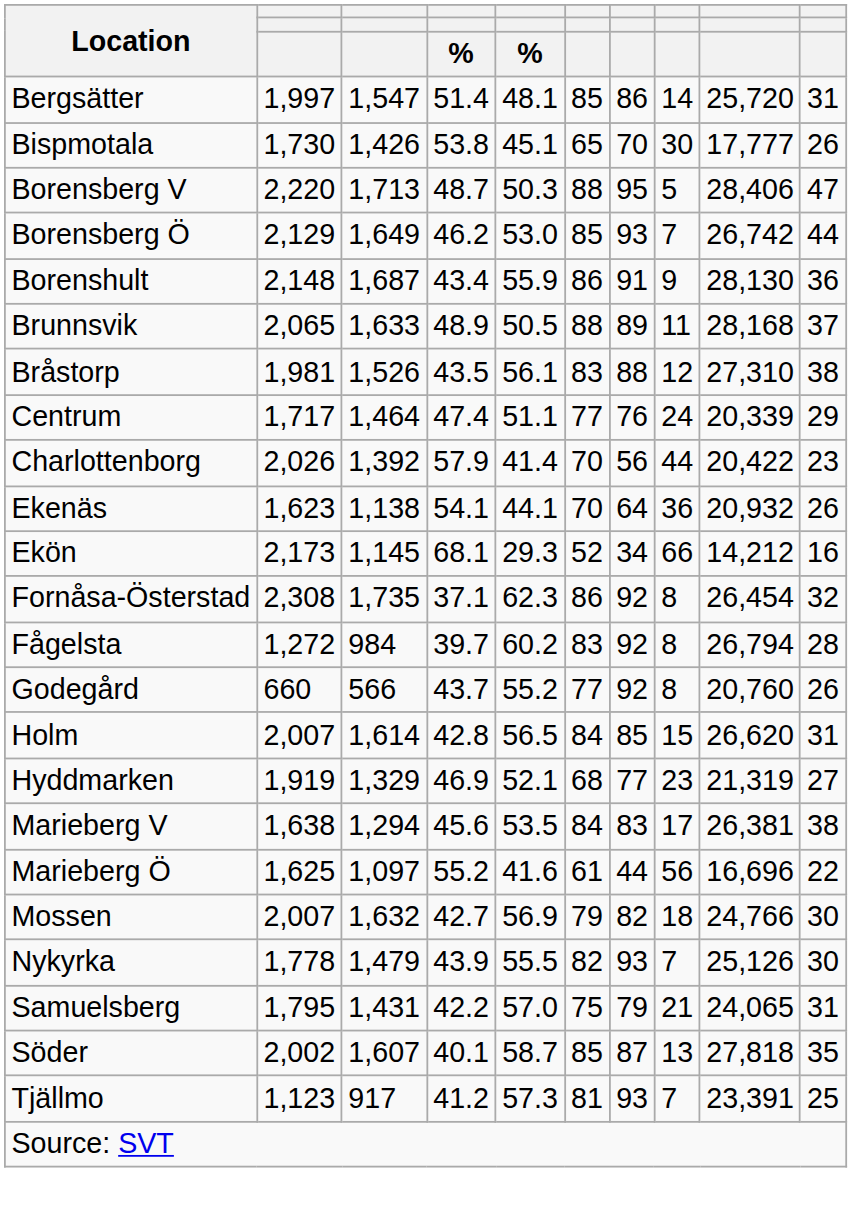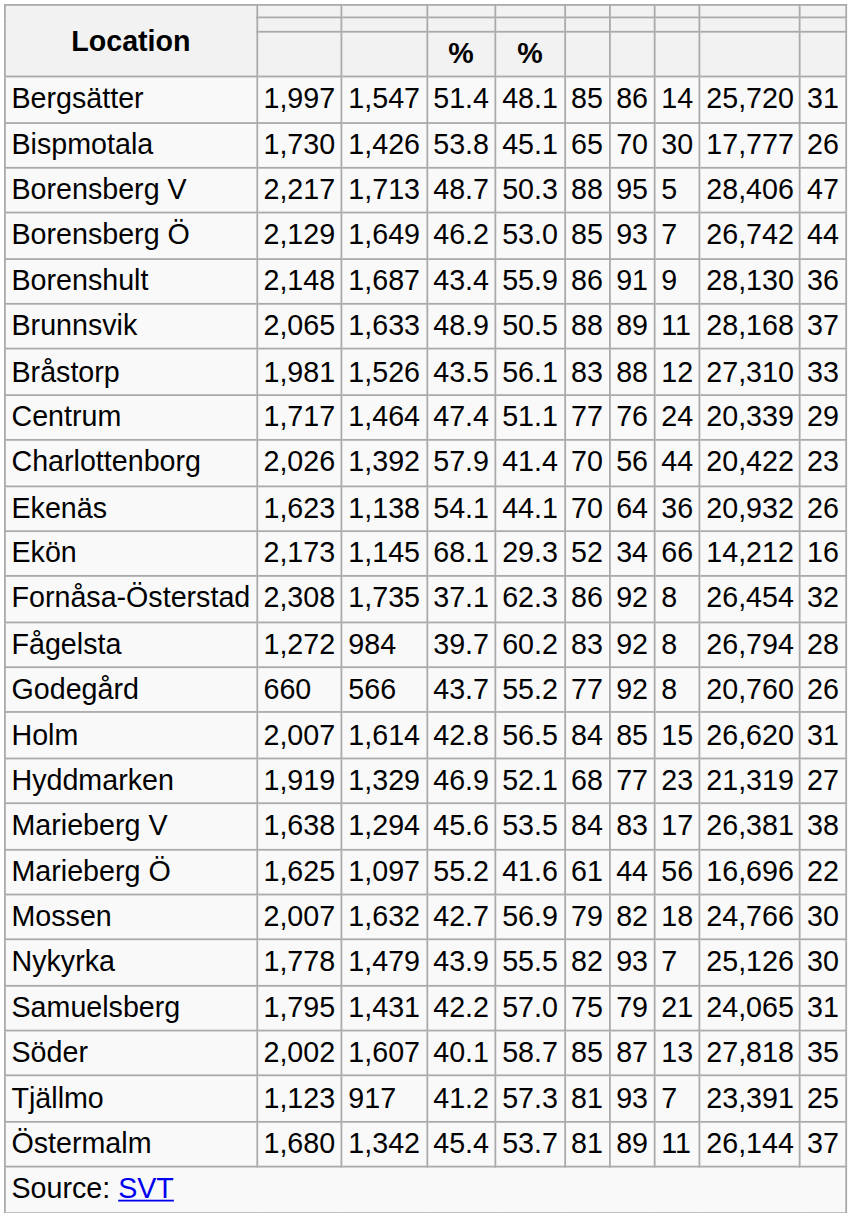(299, 189) 2,220 -> (299, 189) 2,217
(823, 371) 38 -> (823, 371) 33
+ row: (82, 1143)
